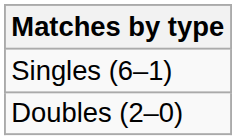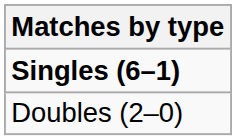(92, 70) normal -> (96, 70) bold
